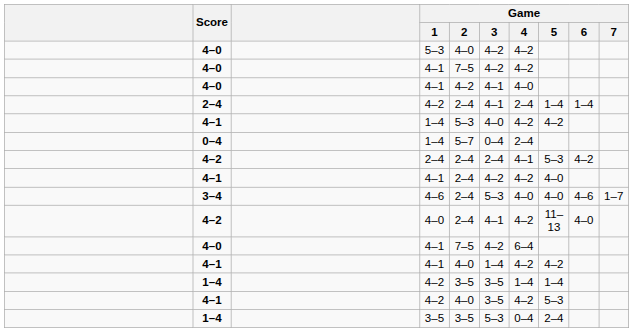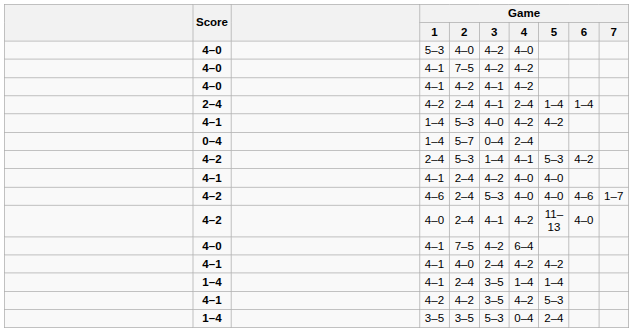(524, 50) 4–2 -> (524, 50) 4–0
(524, 86) 4–0 -> (524, 86) 4–2
(464, 159) 2–4 -> (464, 159) 5–3
(494, 159) 2–4 -> (494, 159) 1–4
(524, 178) 4–2 -> (524, 178) 4–0
(212, 196) 3–4 -> (212, 196) 4–2
(494, 264) 1–4 -> (494, 264) 2–4
(434, 282) 4–2 -> (434, 282) 4–1
(464, 282) 3–5 -> (464, 282) 2–4
(464, 300) 4–0 -> (464, 300) 4–2
